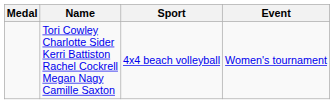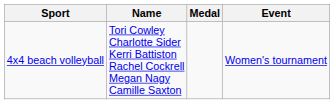columns swapped: (22, 13) <-> (172, 13)
